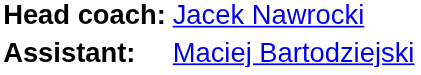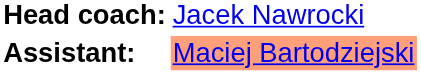(294, 52) no background -> (294, 52) lightsalmon background
